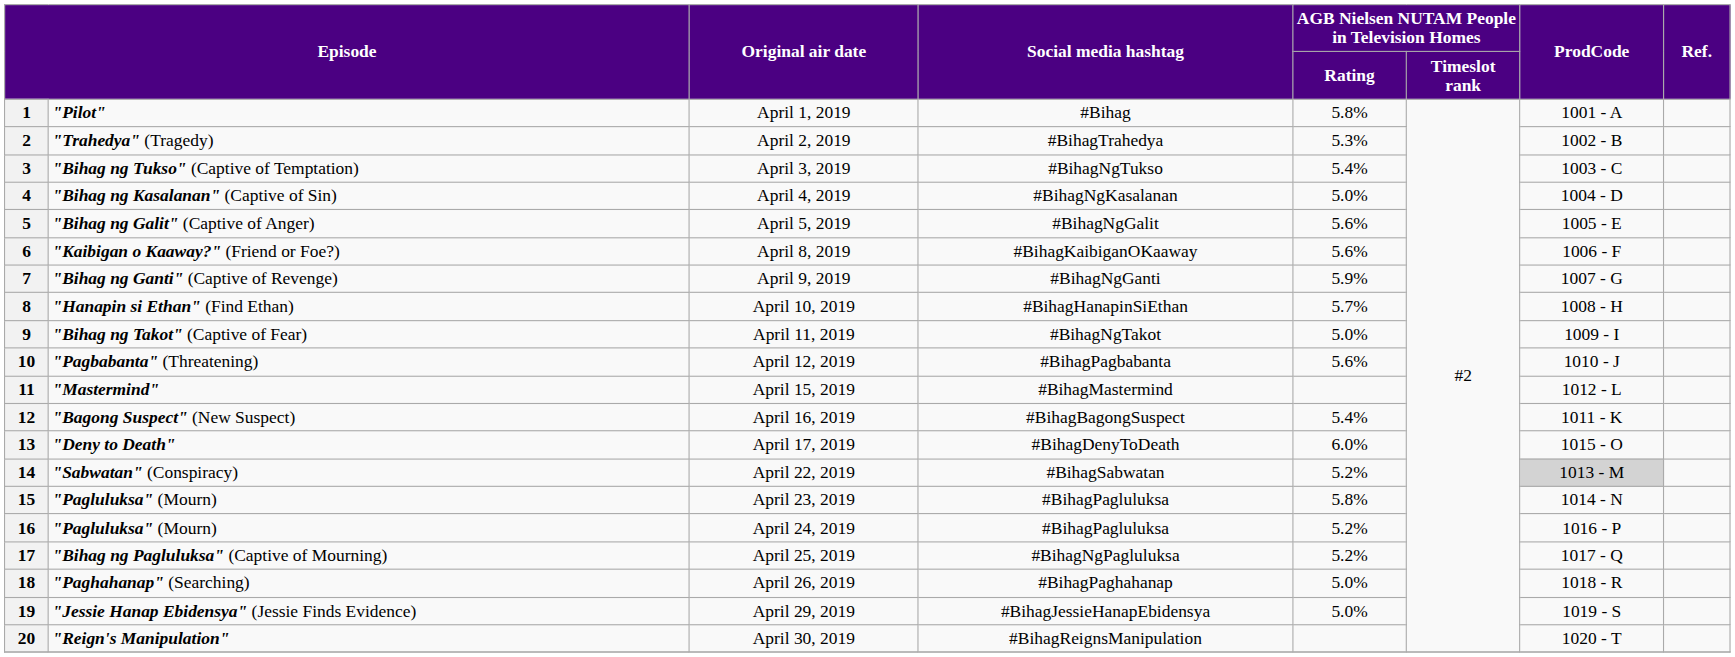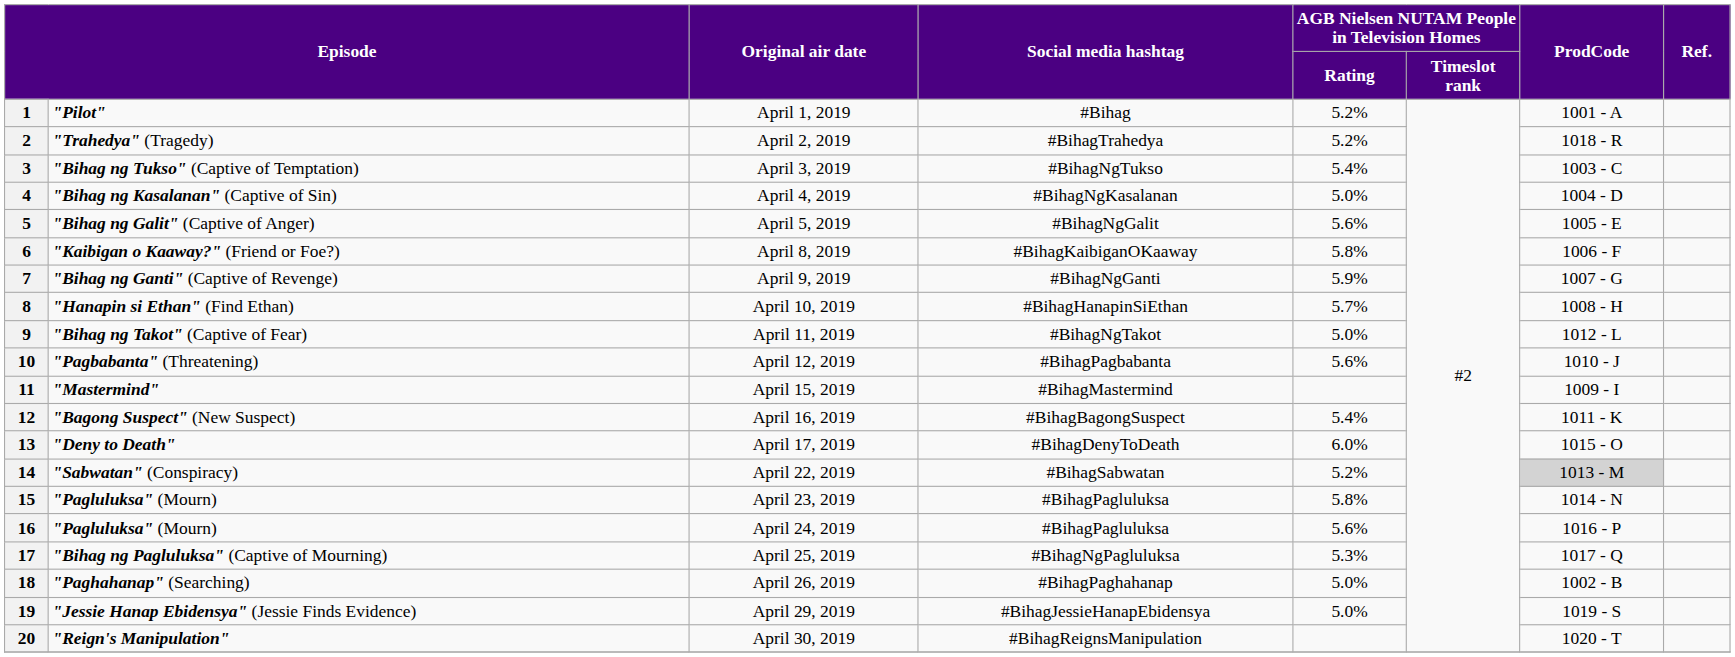(1350, 112) 5.8% -> (1350, 112) 5.2%
(1350, 140) 5.3% -> (1350, 140) 5.2%
(1592, 140) 1002 - B -> (1592, 140) 1018 - R
(1350, 251) 5.6% -> (1350, 251) 5.8%
(1592, 334) 1009 - I -> (1592, 334) 1012 - L
(1592, 389) 1012 - L -> (1592, 389) 1009 - I
(1350, 527) 5.2% -> (1350, 527) 5.6%
(1350, 555) 5.2% -> (1350, 555) 5.3%
(1592, 583) 1018 - R -> (1592, 583) 1002 - B
